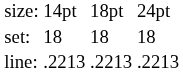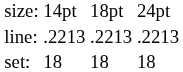rows swapped: (17, 36) <-> (21, 62)
